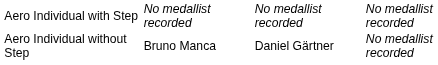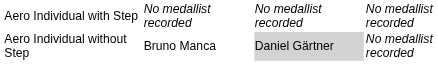(294, 46) no background -> (294, 46) lightgrey background
